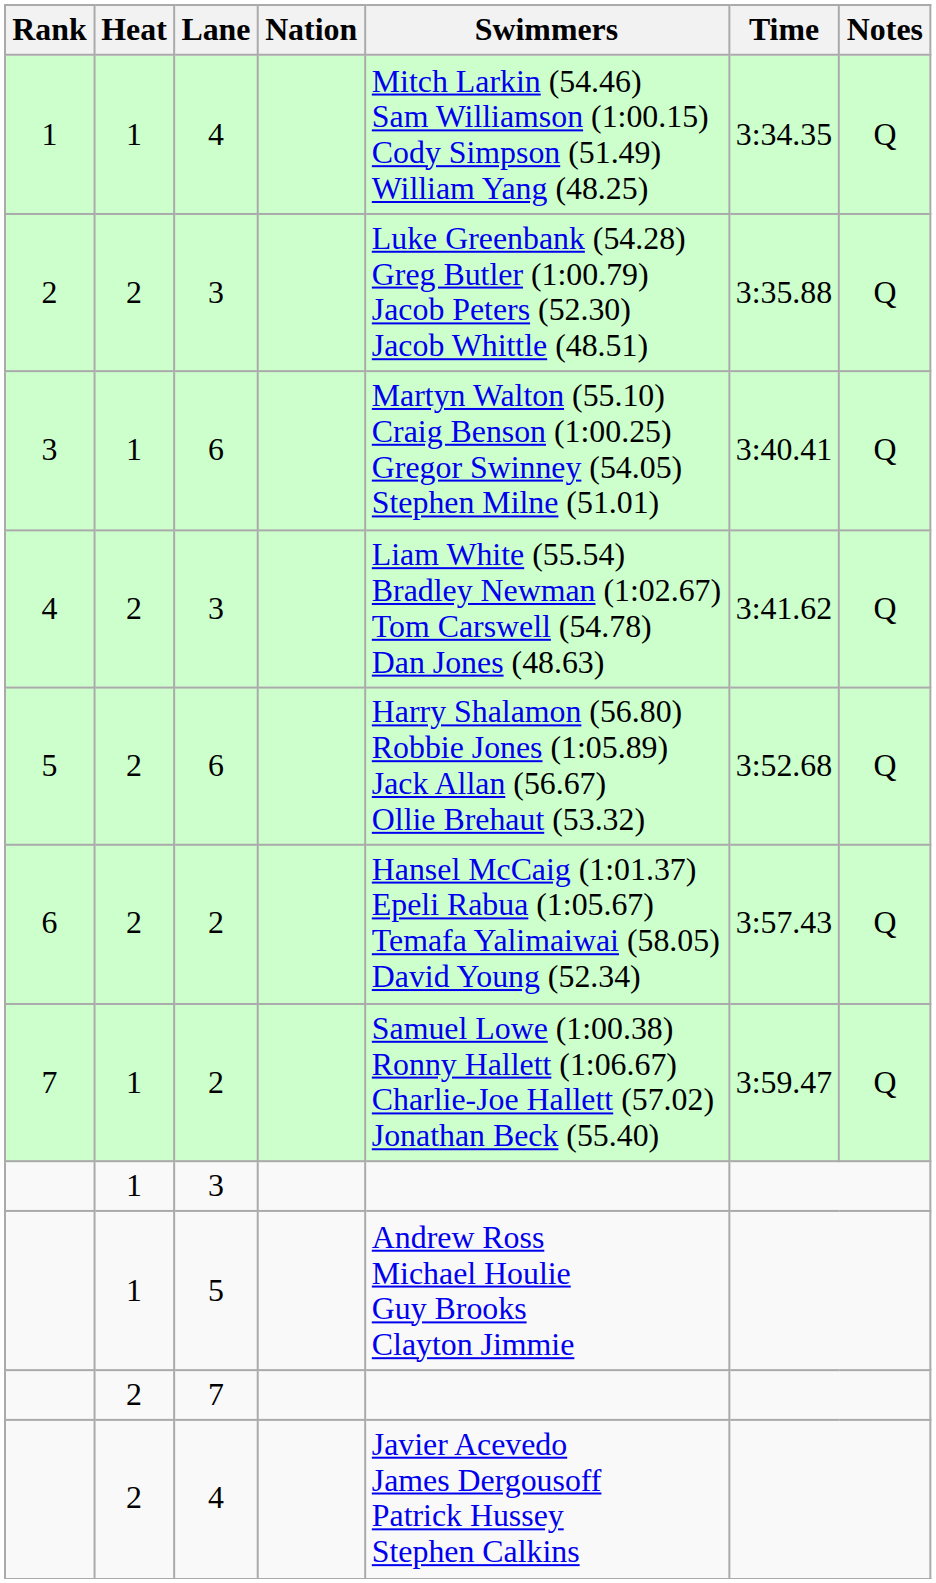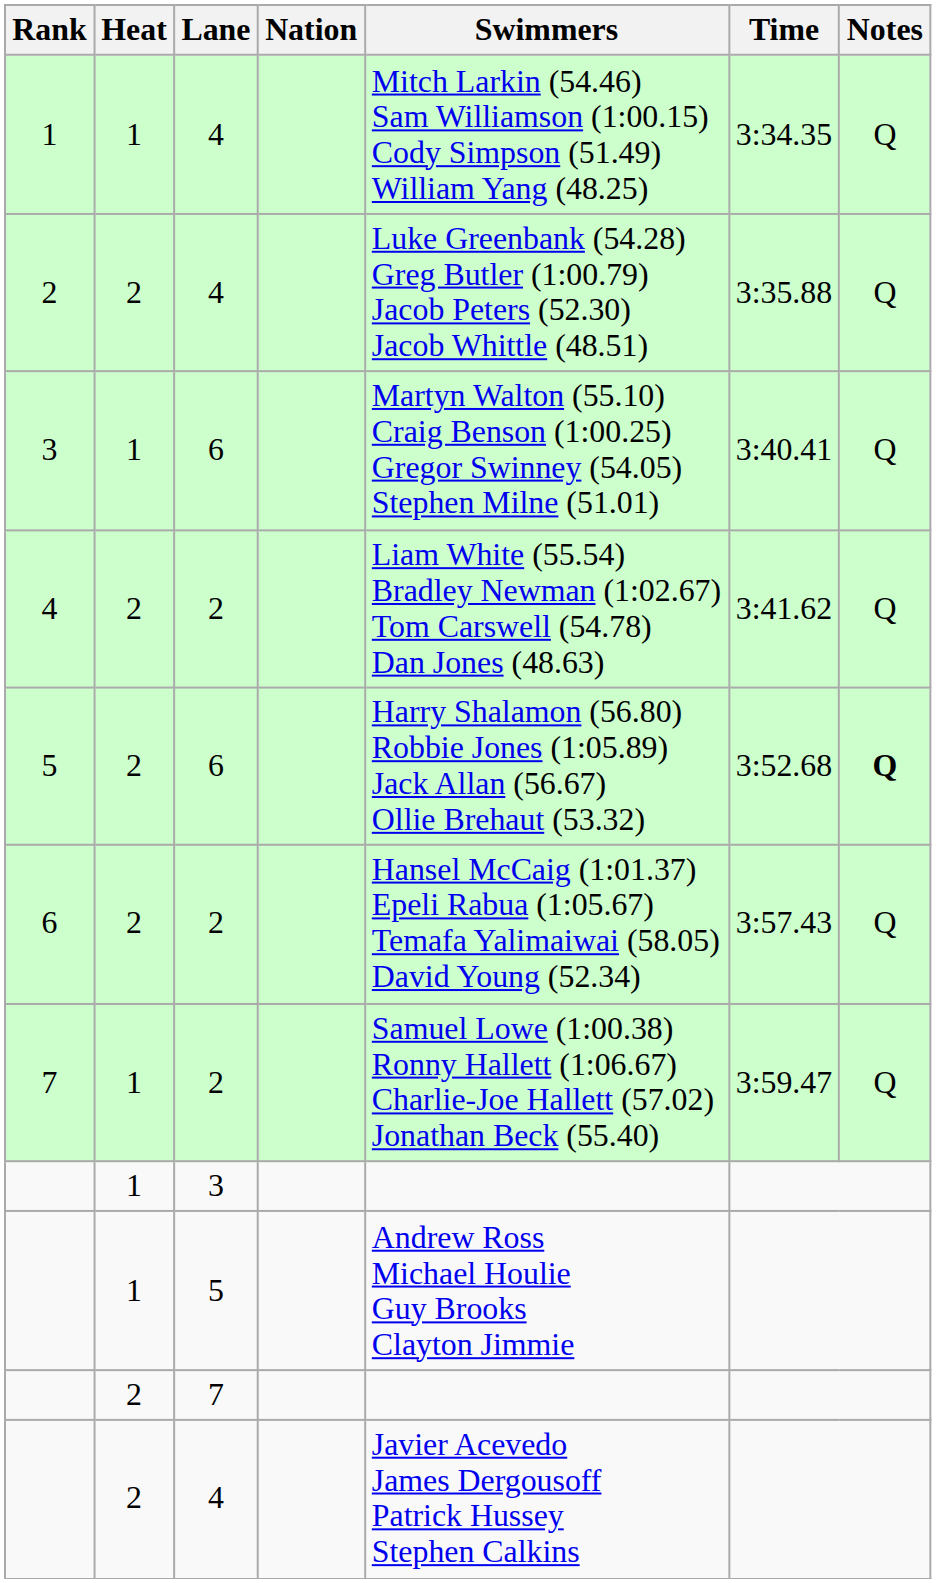(216, 291) 3 -> (216, 291) 4
(216, 607) 3 -> (216, 607) 2
(885, 765) normal -> (885, 765) bold
